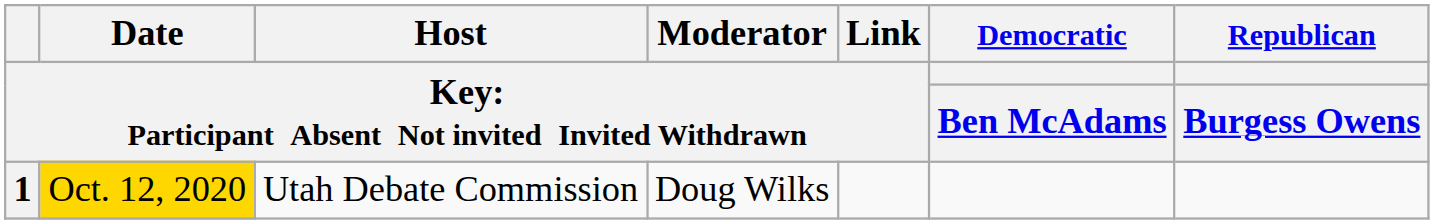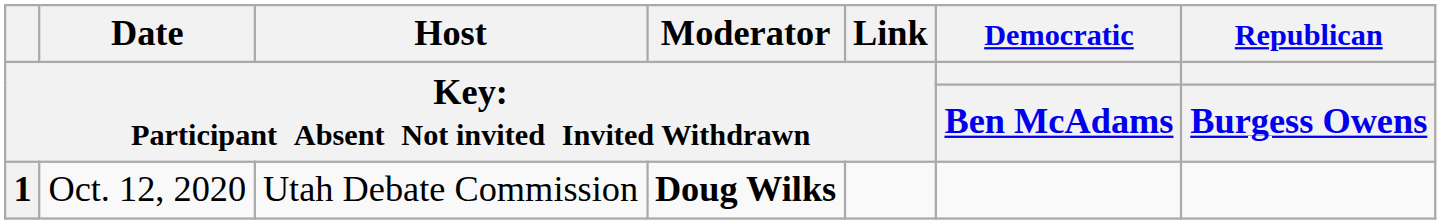(147, 189) gold background -> (147, 189) no background
(742, 189) normal -> (746, 189) bold
